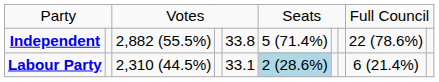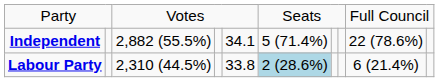(240, 40) 33.8 -> (240, 40) 34.1
(240, 64) 33.1 -> (240, 64) 33.8
